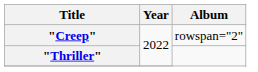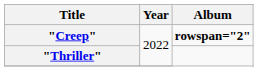(209, 35) normal -> (213, 35) bold
